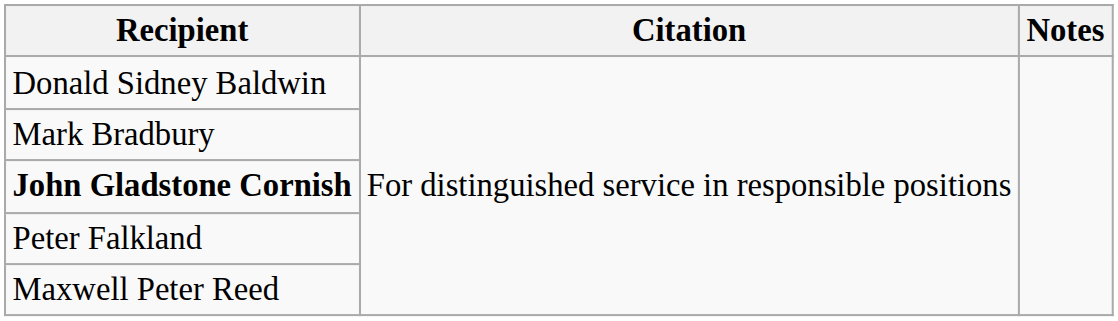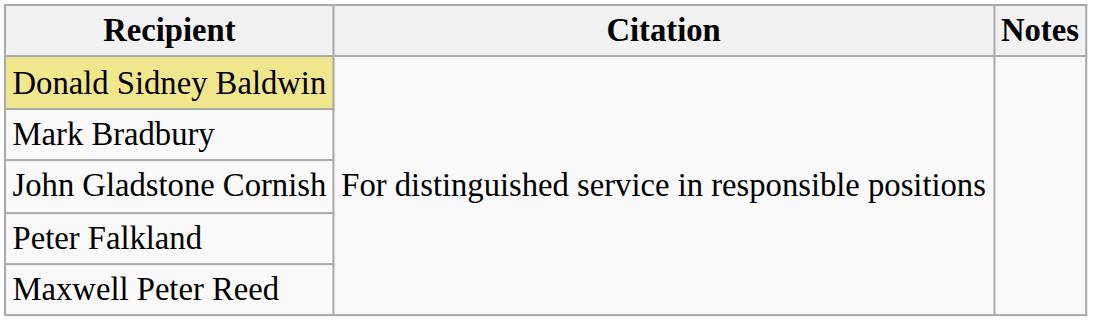(169, 82) no background -> (169, 82) khaki background
(182, 185) bold -> (169, 185) normal
